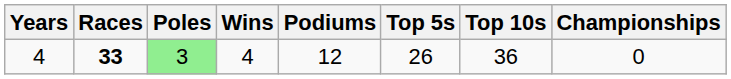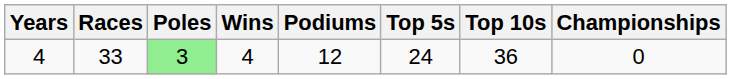(111, 57) bold -> (111, 57) normal
(421, 57) 26 -> (421, 57) 24
